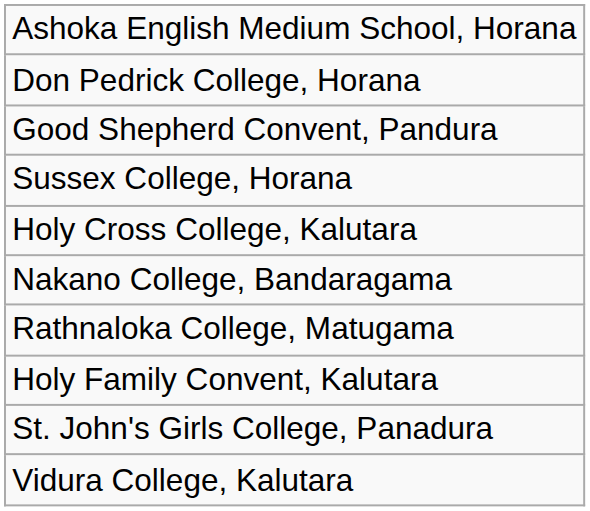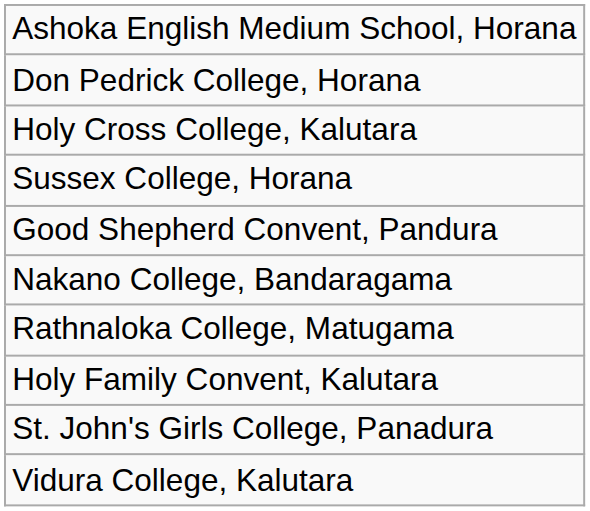(255, 129) Good Shepherd Convent, Pandura -> (215, 129) Holy Cross College, Kalutara
(215, 229) Holy Cross College, Kalutara -> (255, 229) Good Shepherd Convent, Pandura
